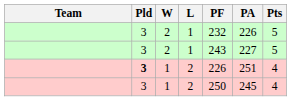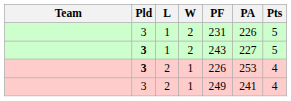columns swapped: (167, 13) <-> (190, 13)
(217, 31) 232 -> (217, 31) 231
(144, 50) normal -> (144, 50) bold
(248, 68) 251 -> (248, 68) 253
(217, 86) 250 -> (217, 86) 249
(248, 86) 245 -> (248, 86) 241
